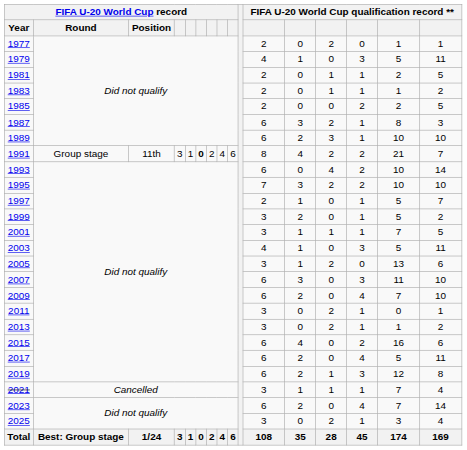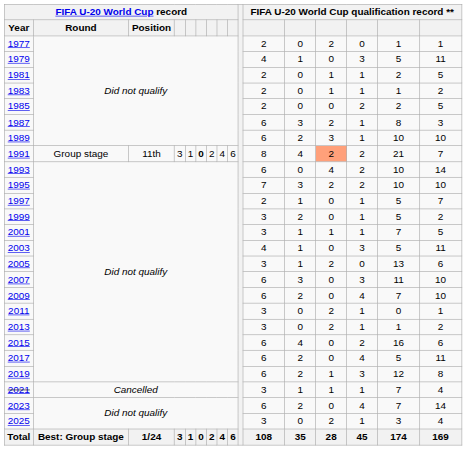(331, 153) no background -> (331, 153) lightsalmon background
